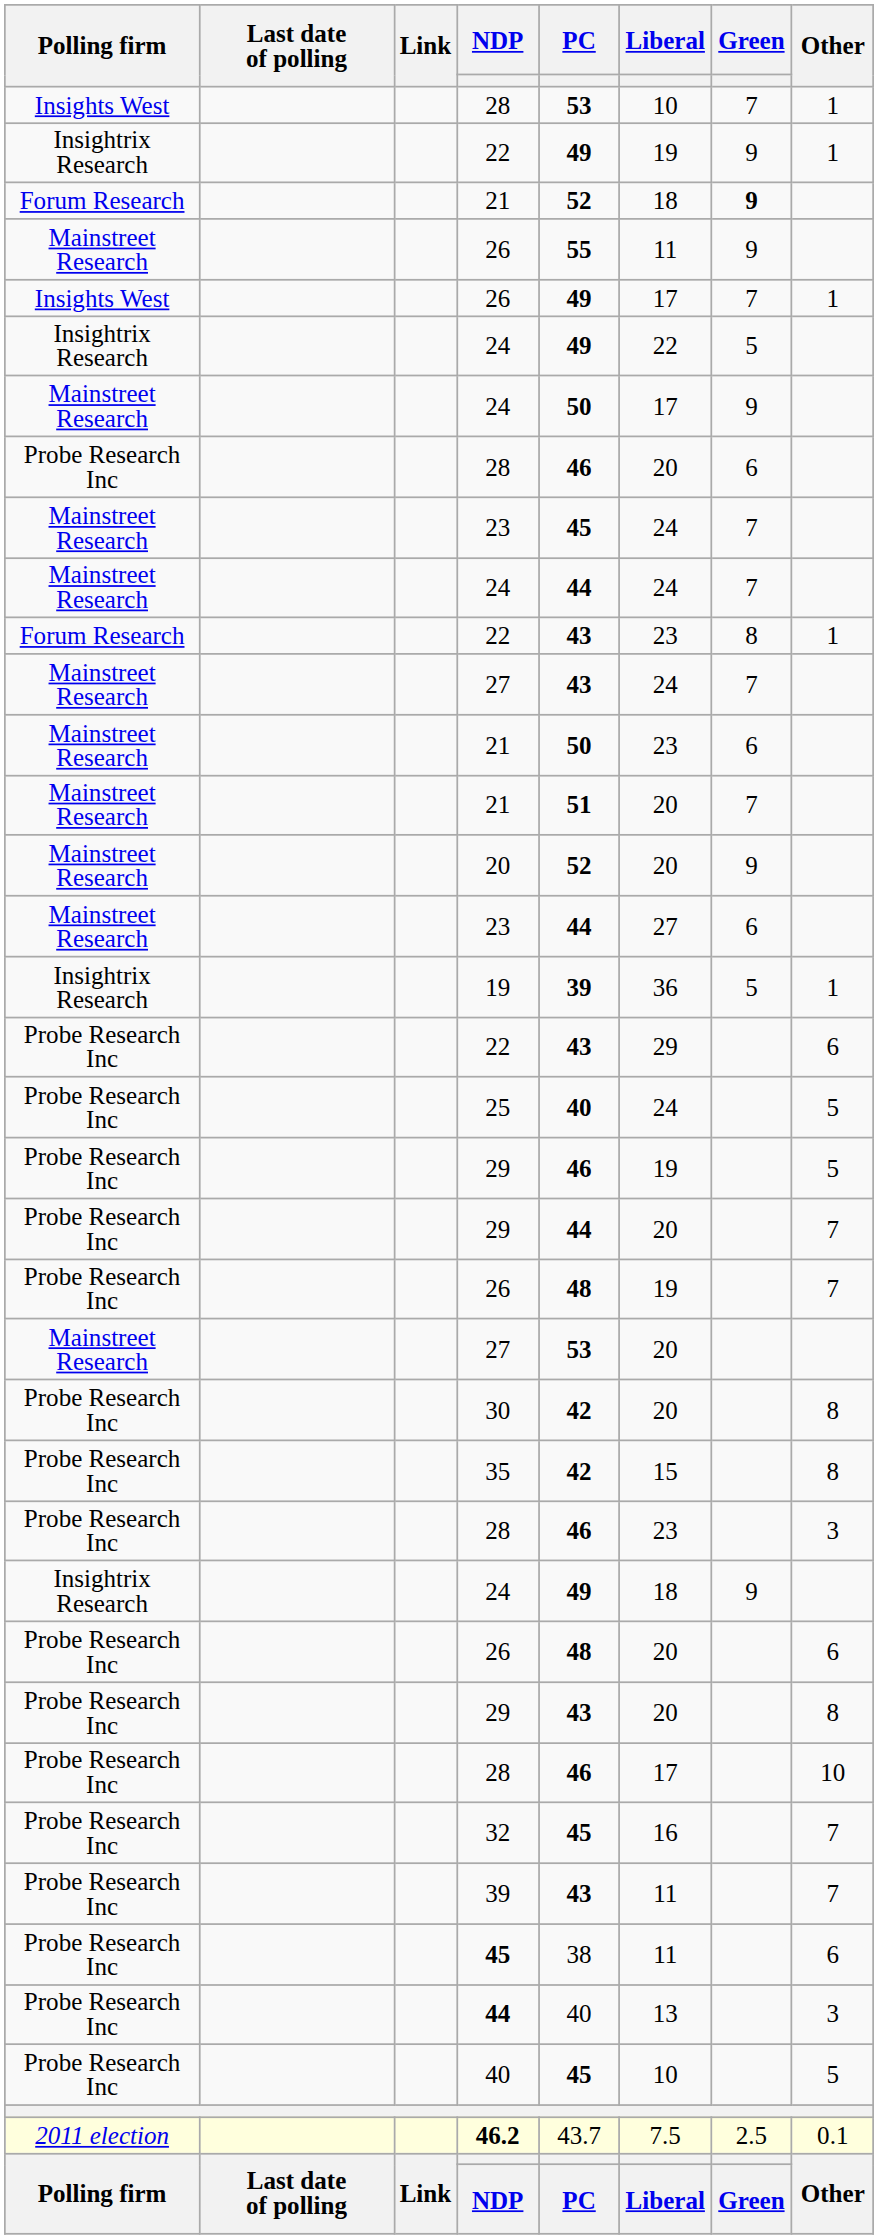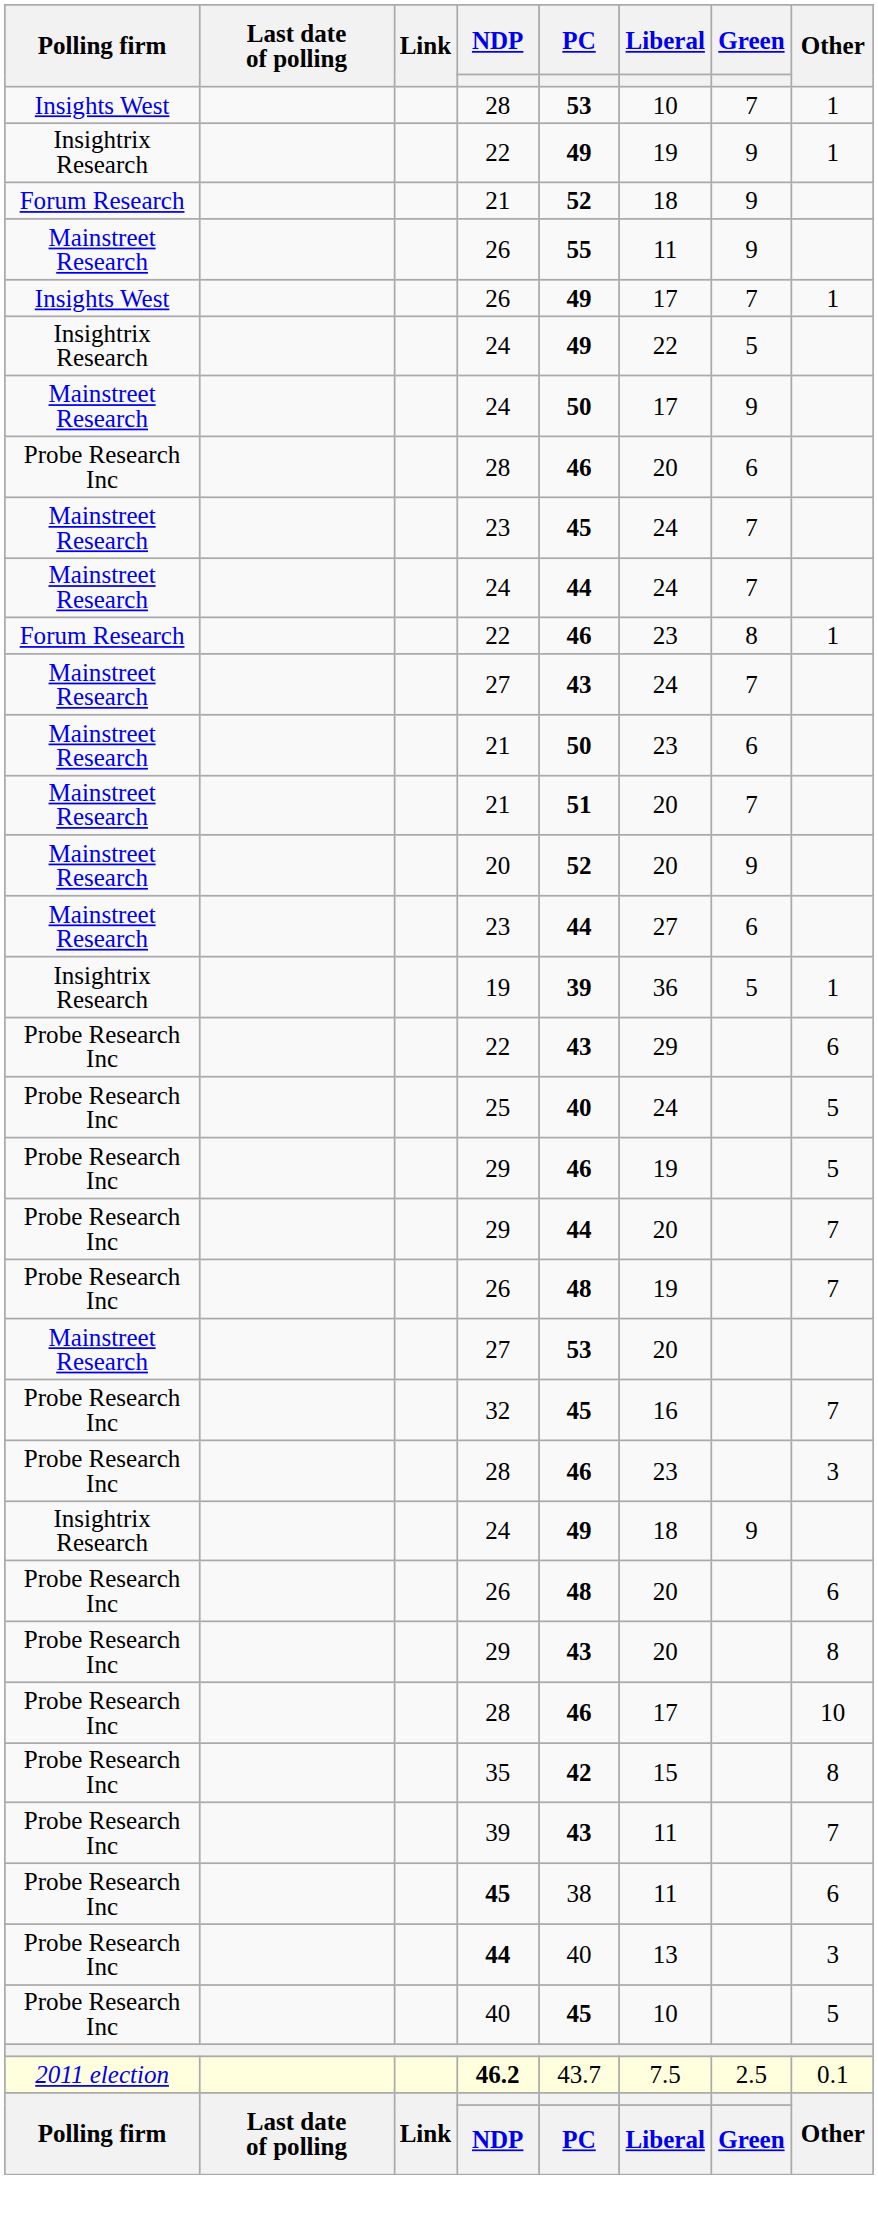(751, 201) bold -> (751, 201) normal
(579, 636) 43 -> (579, 636) 46
- row: (102, 1410)
rows swapped: (102, 1833) <-> (102, 1471)
